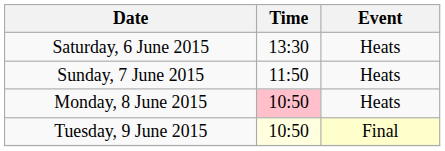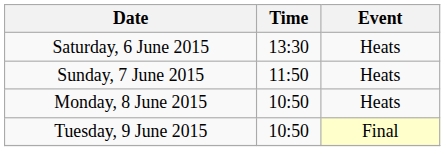(289, 103) pink background -> (289, 103) no background
(289, 131) lightyellow background -> (289, 131) no background
